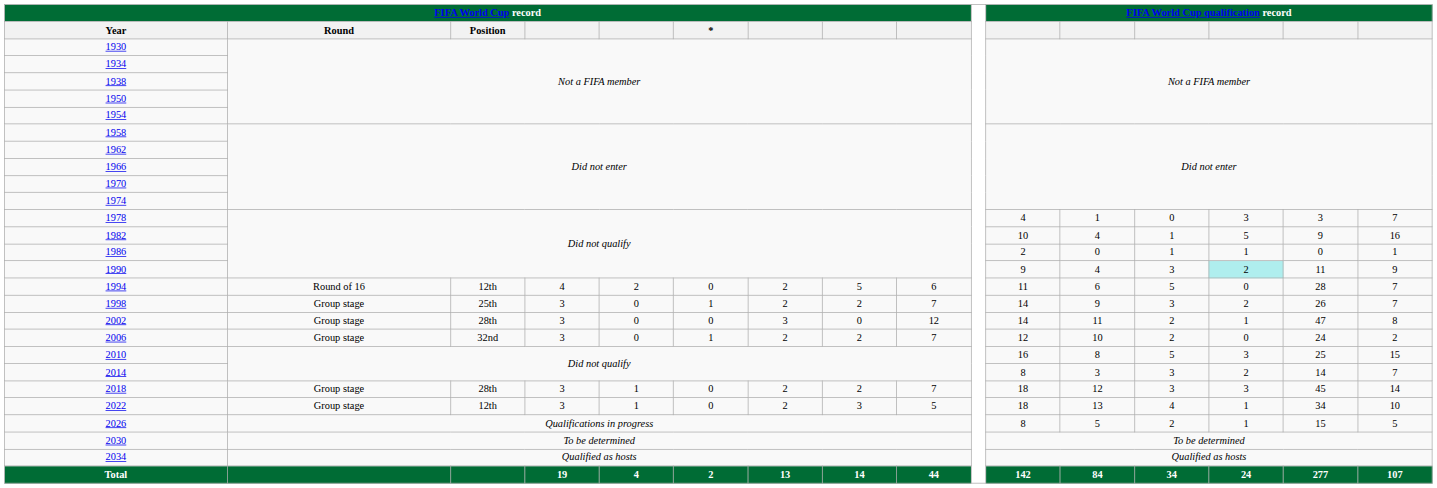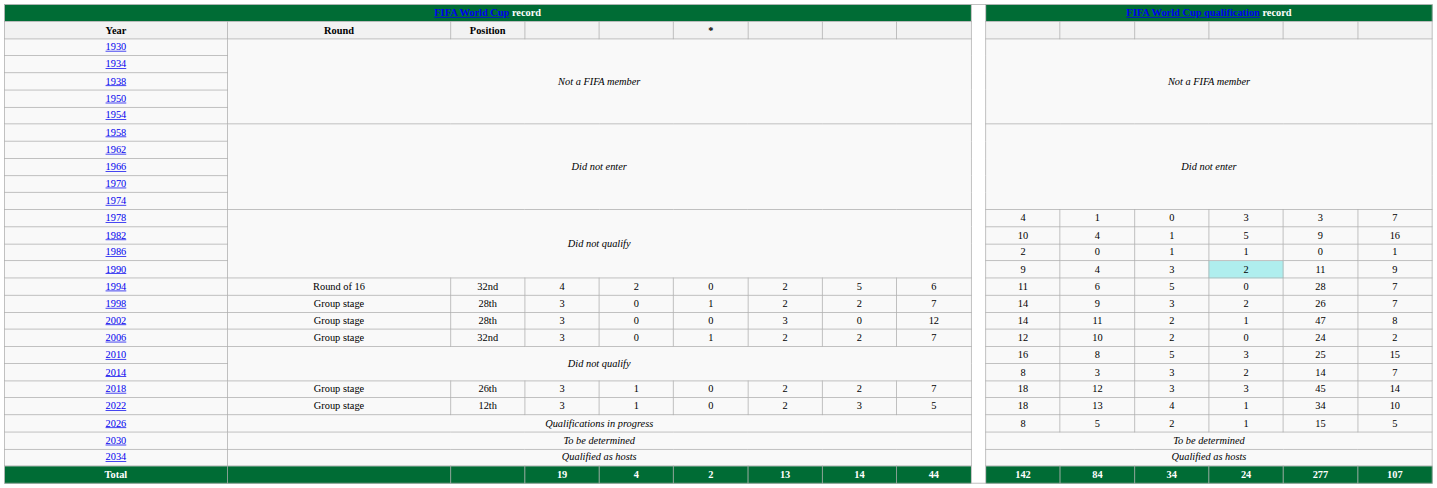(488, 287) 12th -> (488, 287) 32nd
(488, 304) 25th -> (488, 304) 28th
(488, 389) 28th -> (488, 389) 26th
